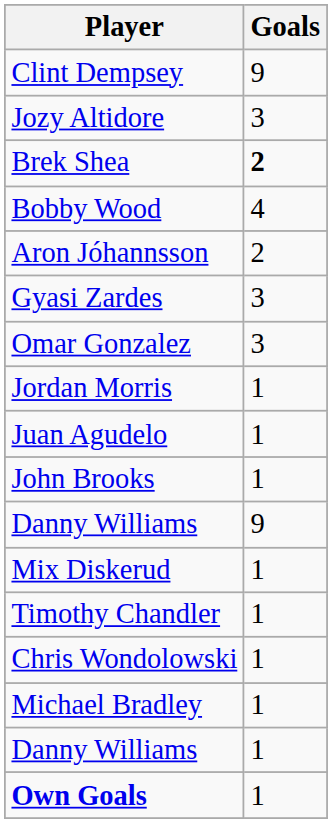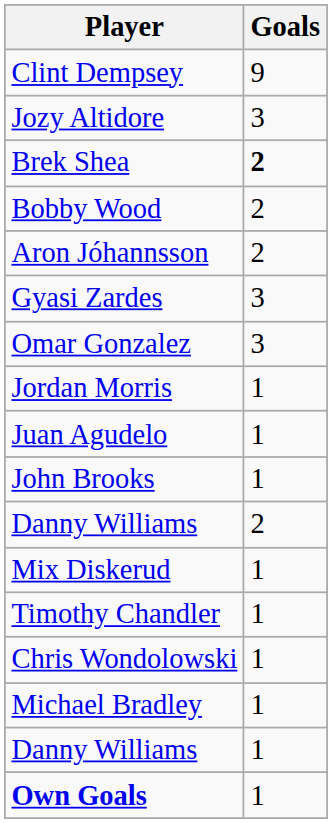(258, 207) 4 -> (258, 207) 2
(258, 523) 9 -> (258, 523) 2
